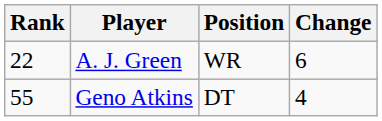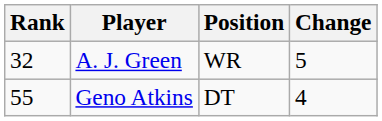(22, 60) 22 -> (22, 60) 32
(301, 60) 6 -> (301, 60) 5
